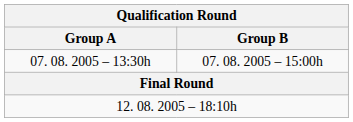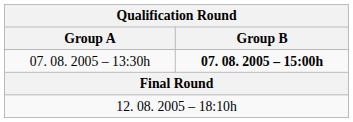(263, 60) normal -> (262, 60) bold
